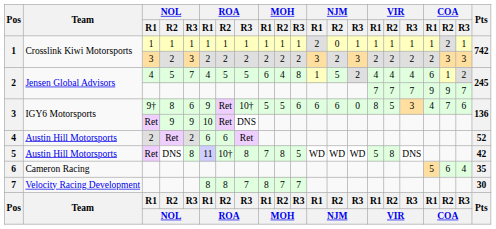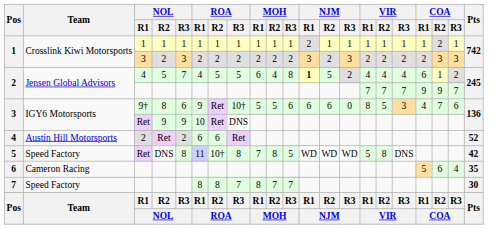(337, 43) 0 -> (329, 43) 1
(317, 74) normal -> (309, 74) bold
(71, 153) Austin Hill Motorsports -> (53, 153) Speed Factory
(83, 184) Velocity Racing Development -> (53, 184) Speed Factory
